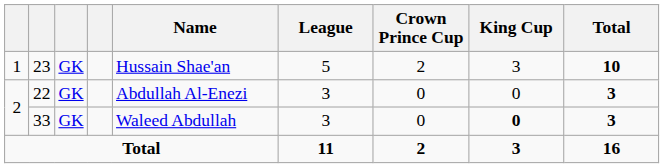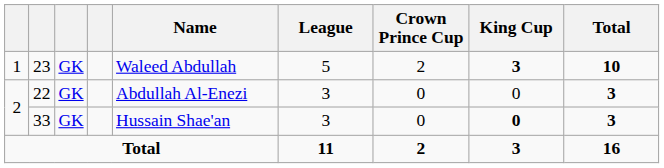(173, 65) Hussain Shae'an -> (176, 65) Waleed Abdullah
(516, 65) normal -> (516, 65) bold
(176, 120) Waleed Abdullah -> (173, 120) Hussain Shae'an
